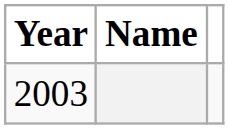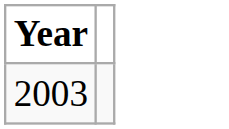- column: (151, 33)
